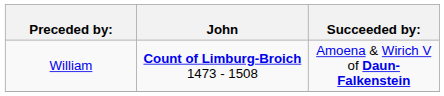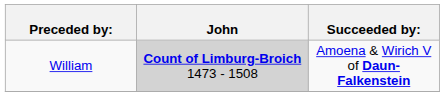(222, 65) no background -> (222, 65) lightgrey background
